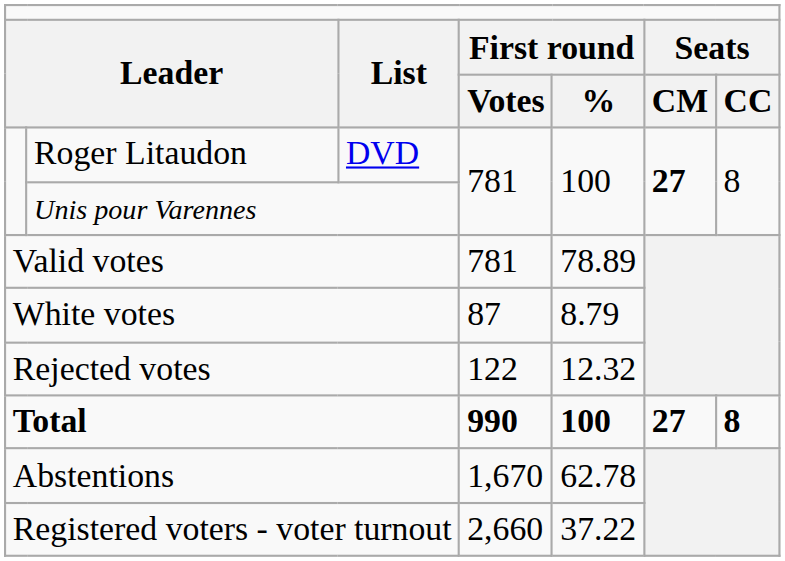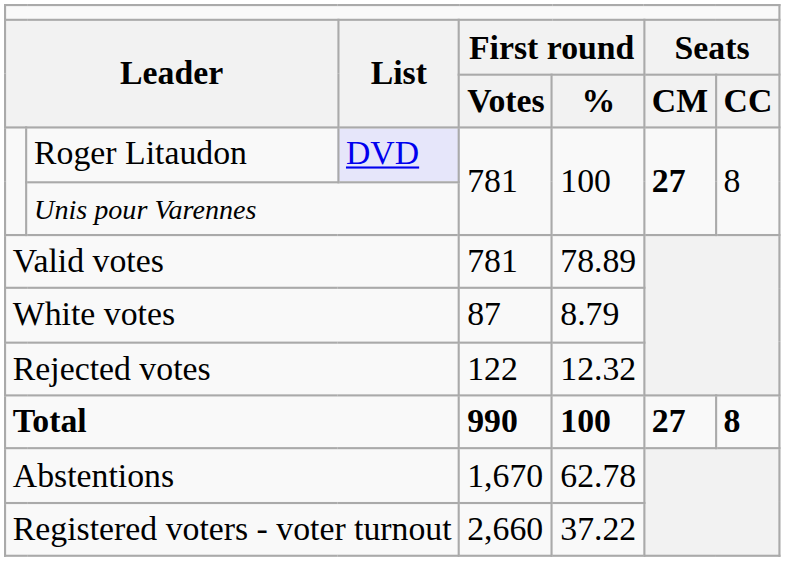(383, 153) no background -> (383, 153) lavender background
